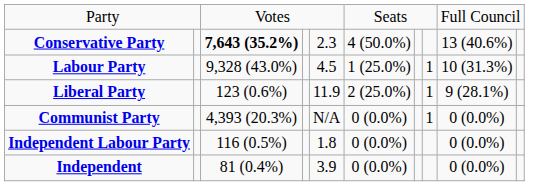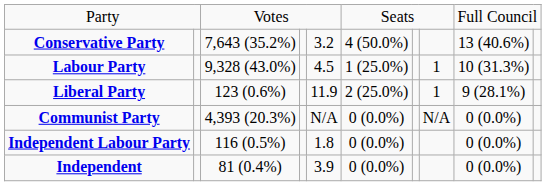(252, 42) bold -> (250, 42) normal
(327, 42) 2.3 -> (324, 42) 3.2
(429, 117) 1 -> (436, 117) N/A
